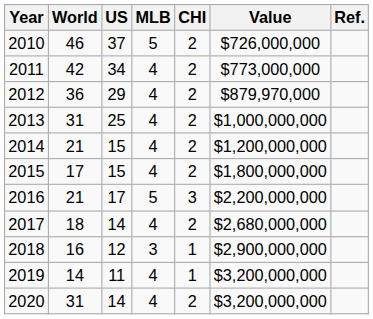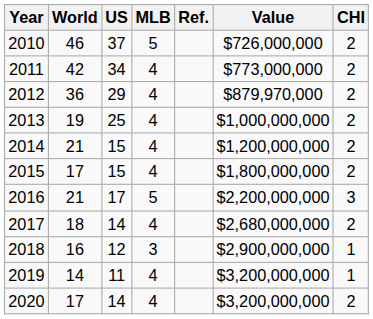columns swapped: (192, 18) <-> (350, 18)
(75, 121) 31 -> (75, 121) 19
(75, 301) 31 -> (75, 301) 17
